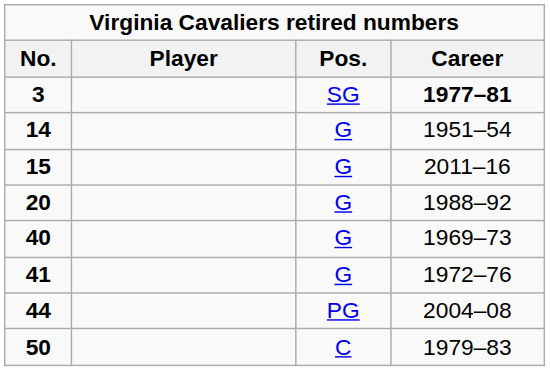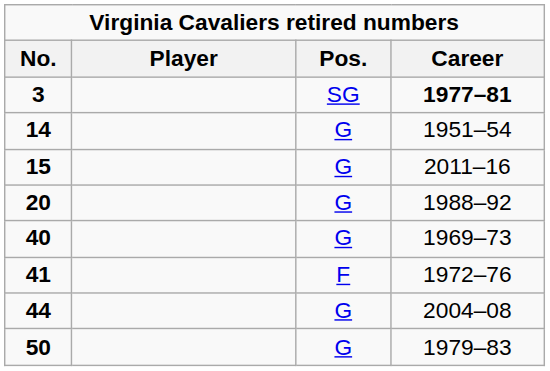(343, 274) G -> (343, 274) F
(343, 310) PG -> (343, 310) G
(343, 346) C -> (343, 346) G
